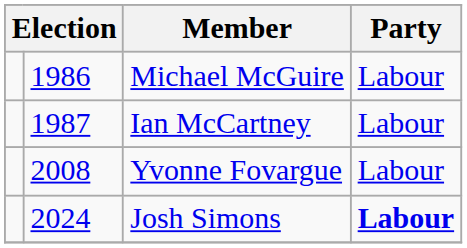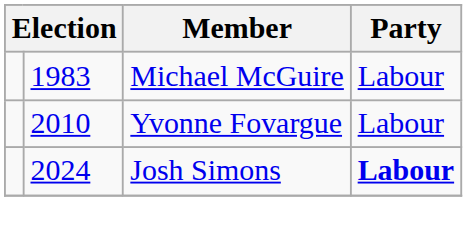(60, 75) 1986 -> (60, 75) 1983
- row: (220, 123)
(60, 170) 2008 -> (60, 123) 2010
